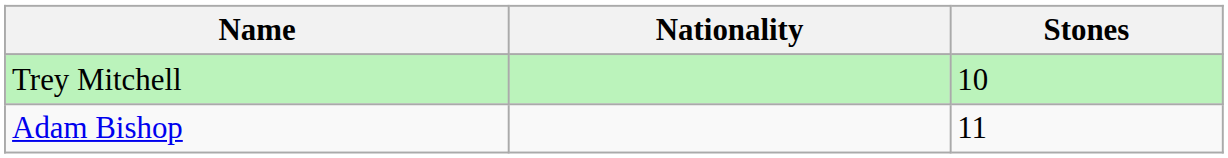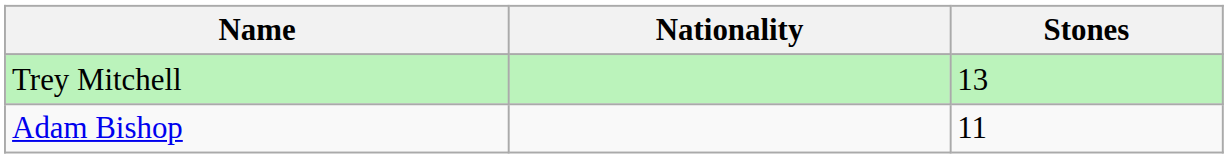(973, 78) 10 -> (973, 78) 13
